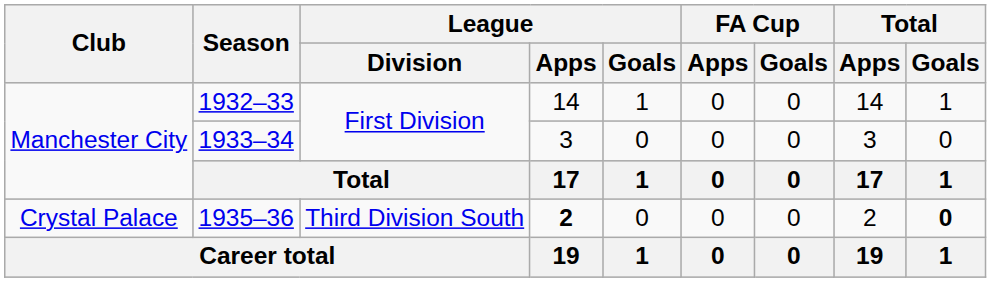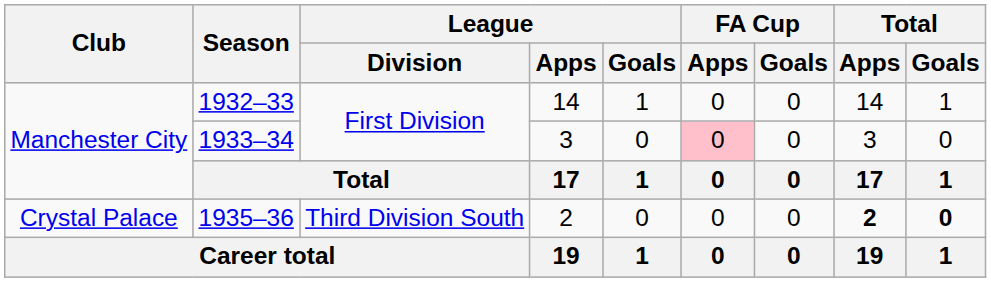(718, 140) no background -> (718, 140) pink background
(566, 218) bold -> (566, 218) normal
(870, 218) normal -> (870, 218) bold
